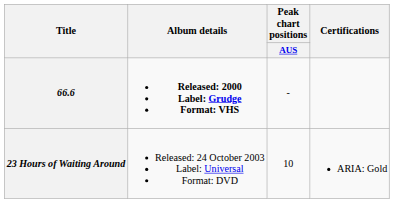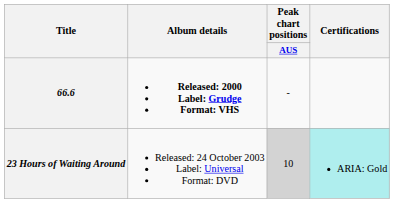(288, 163) no background -> (288, 163) lightgrey background
(350, 169) no background -> (350, 169) paleturquoise background
